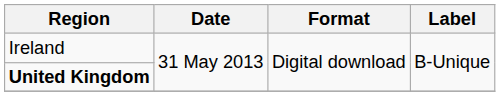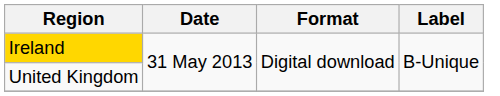(37, 47) no background -> (37, 47) gold background
(79, 76) bold -> (74, 76) normal
